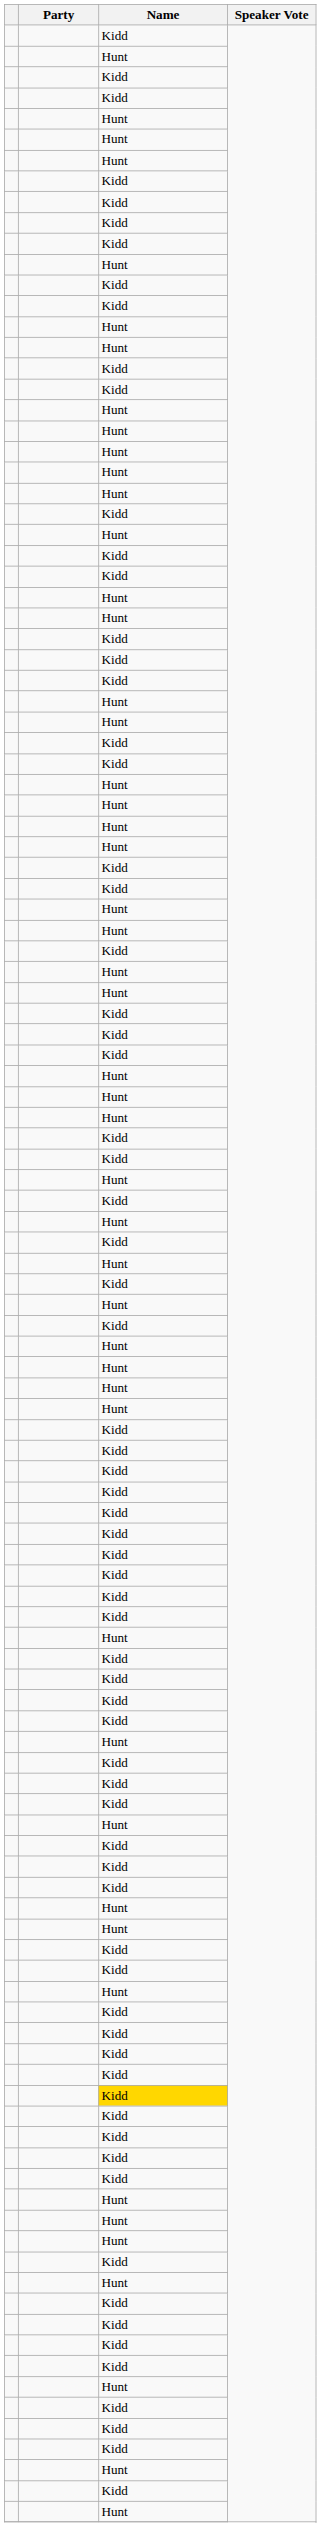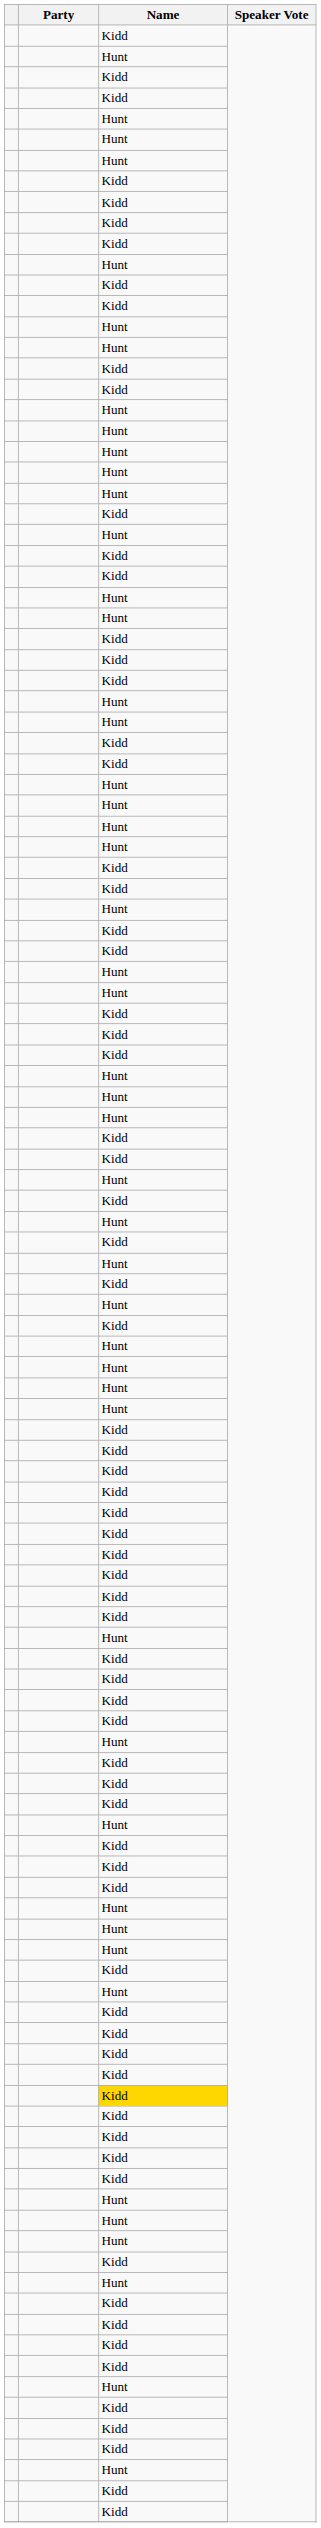(115, 930) Hunt -> (115, 930) Kidd
(115, 1950) Kidd -> (115, 1950) Hunt
(115, 2511) Hunt -> (115, 2511) Kidd
